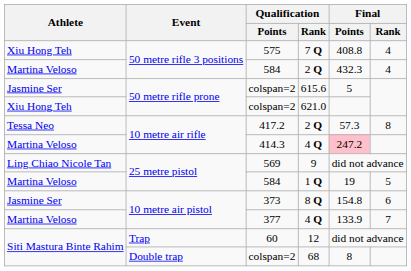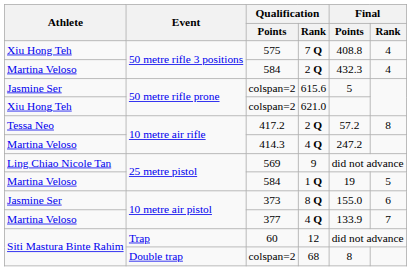(349, 125) 57.3 -> (349, 125) 57.2
(349, 144) pink background -> (349, 144) no background
(349, 200) 154.8 -> (349, 200) 155.0
